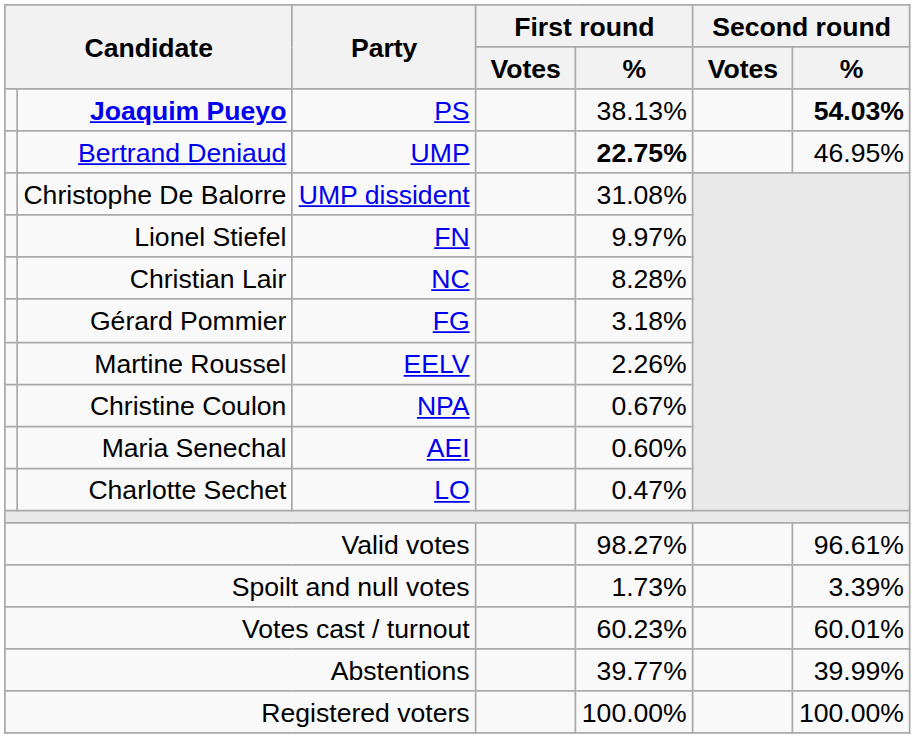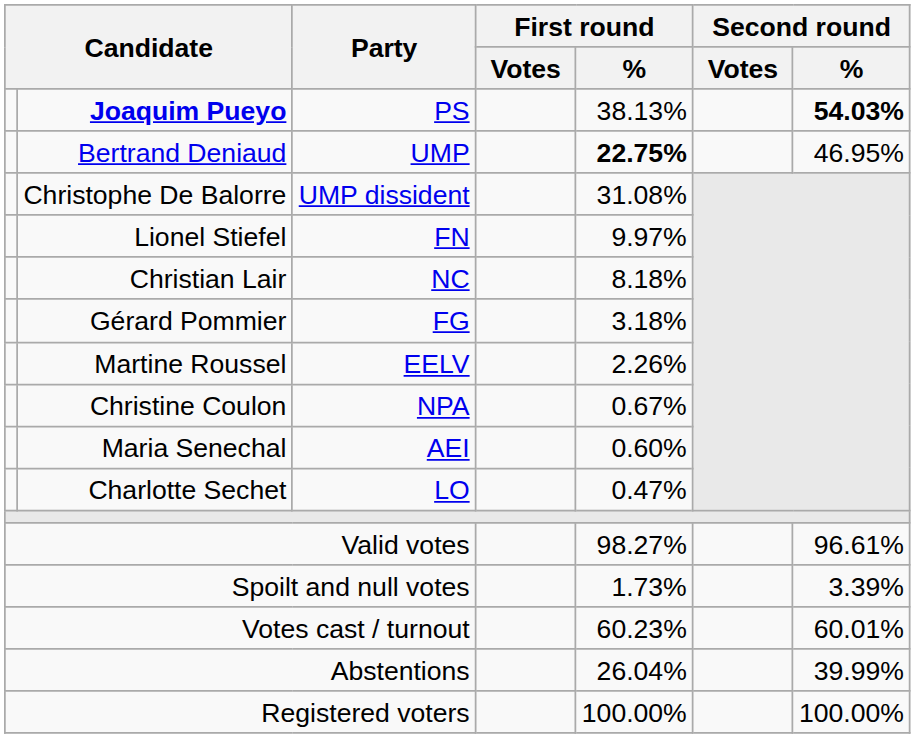(649, 279) 8.28% -> (649, 279) 8.18%
(642, 670) 39.77% -> (642, 670) 26.04%
